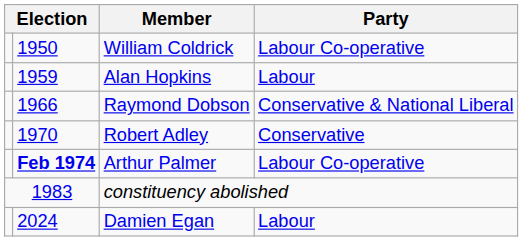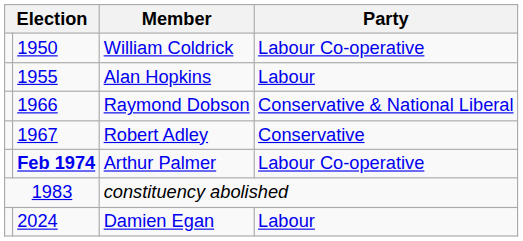(37, 76) 1959 -> (37, 76) 1955
(37, 134) 1970 -> (37, 134) 1967
